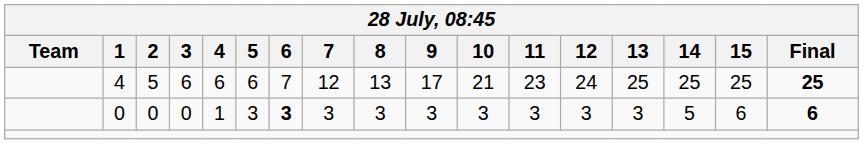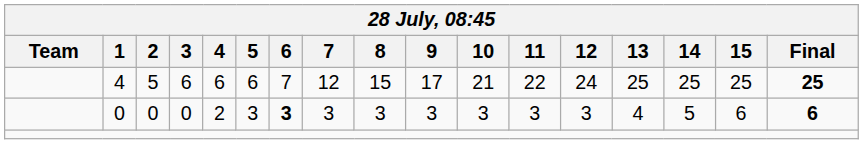(380, 82) 13 -> (380, 82) 15
(535, 82) 23 -> (535, 82) 22
(220, 113) 1 -> (220, 113) 2
(638, 113) 3 -> (638, 113) 4
